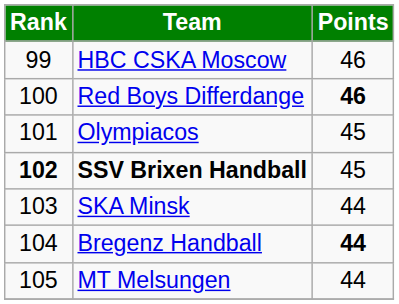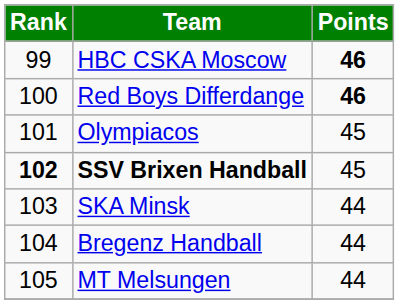(353, 59) normal -> (353, 59) bold
(353, 243) bold -> (353, 243) normal
